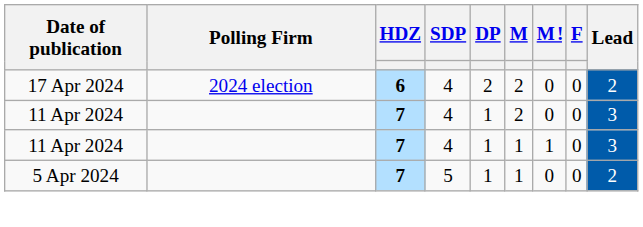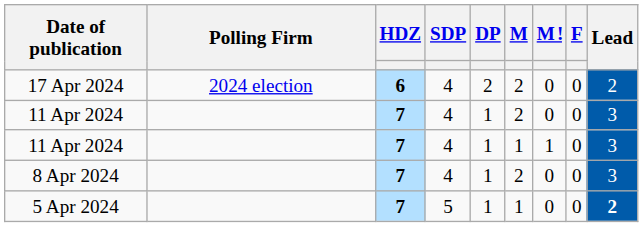+ row: (76, 176)
(612, 176) normal -> (612, 206) bold
